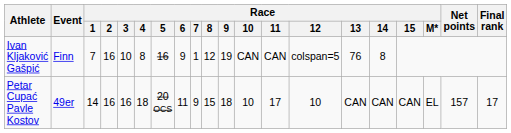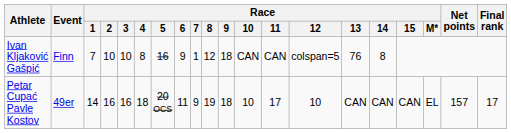(109, 57) 16 -> (109, 57) 10
(226, 57) 19 -> (226, 57) 18
(210, 103) 15 -> (210, 103) 19
